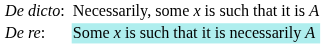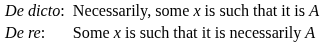(194, 33) paleturquoise background -> (194, 33) no background
